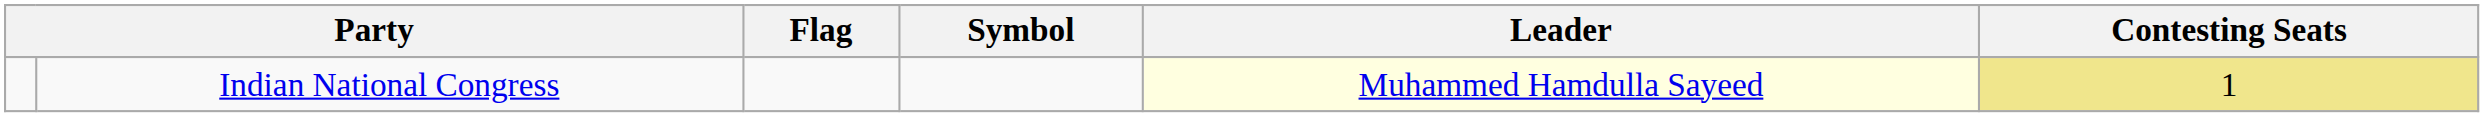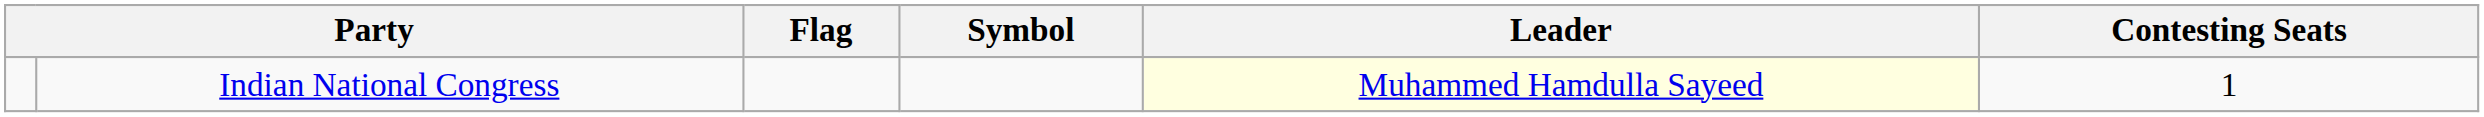(2229, 83) khaki background -> (2229, 83) no background
